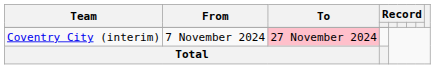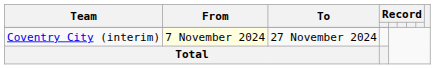(215, 37) no background -> (215, 37) lightyellow background
(324, 37) pink background -> (324, 37) no background
